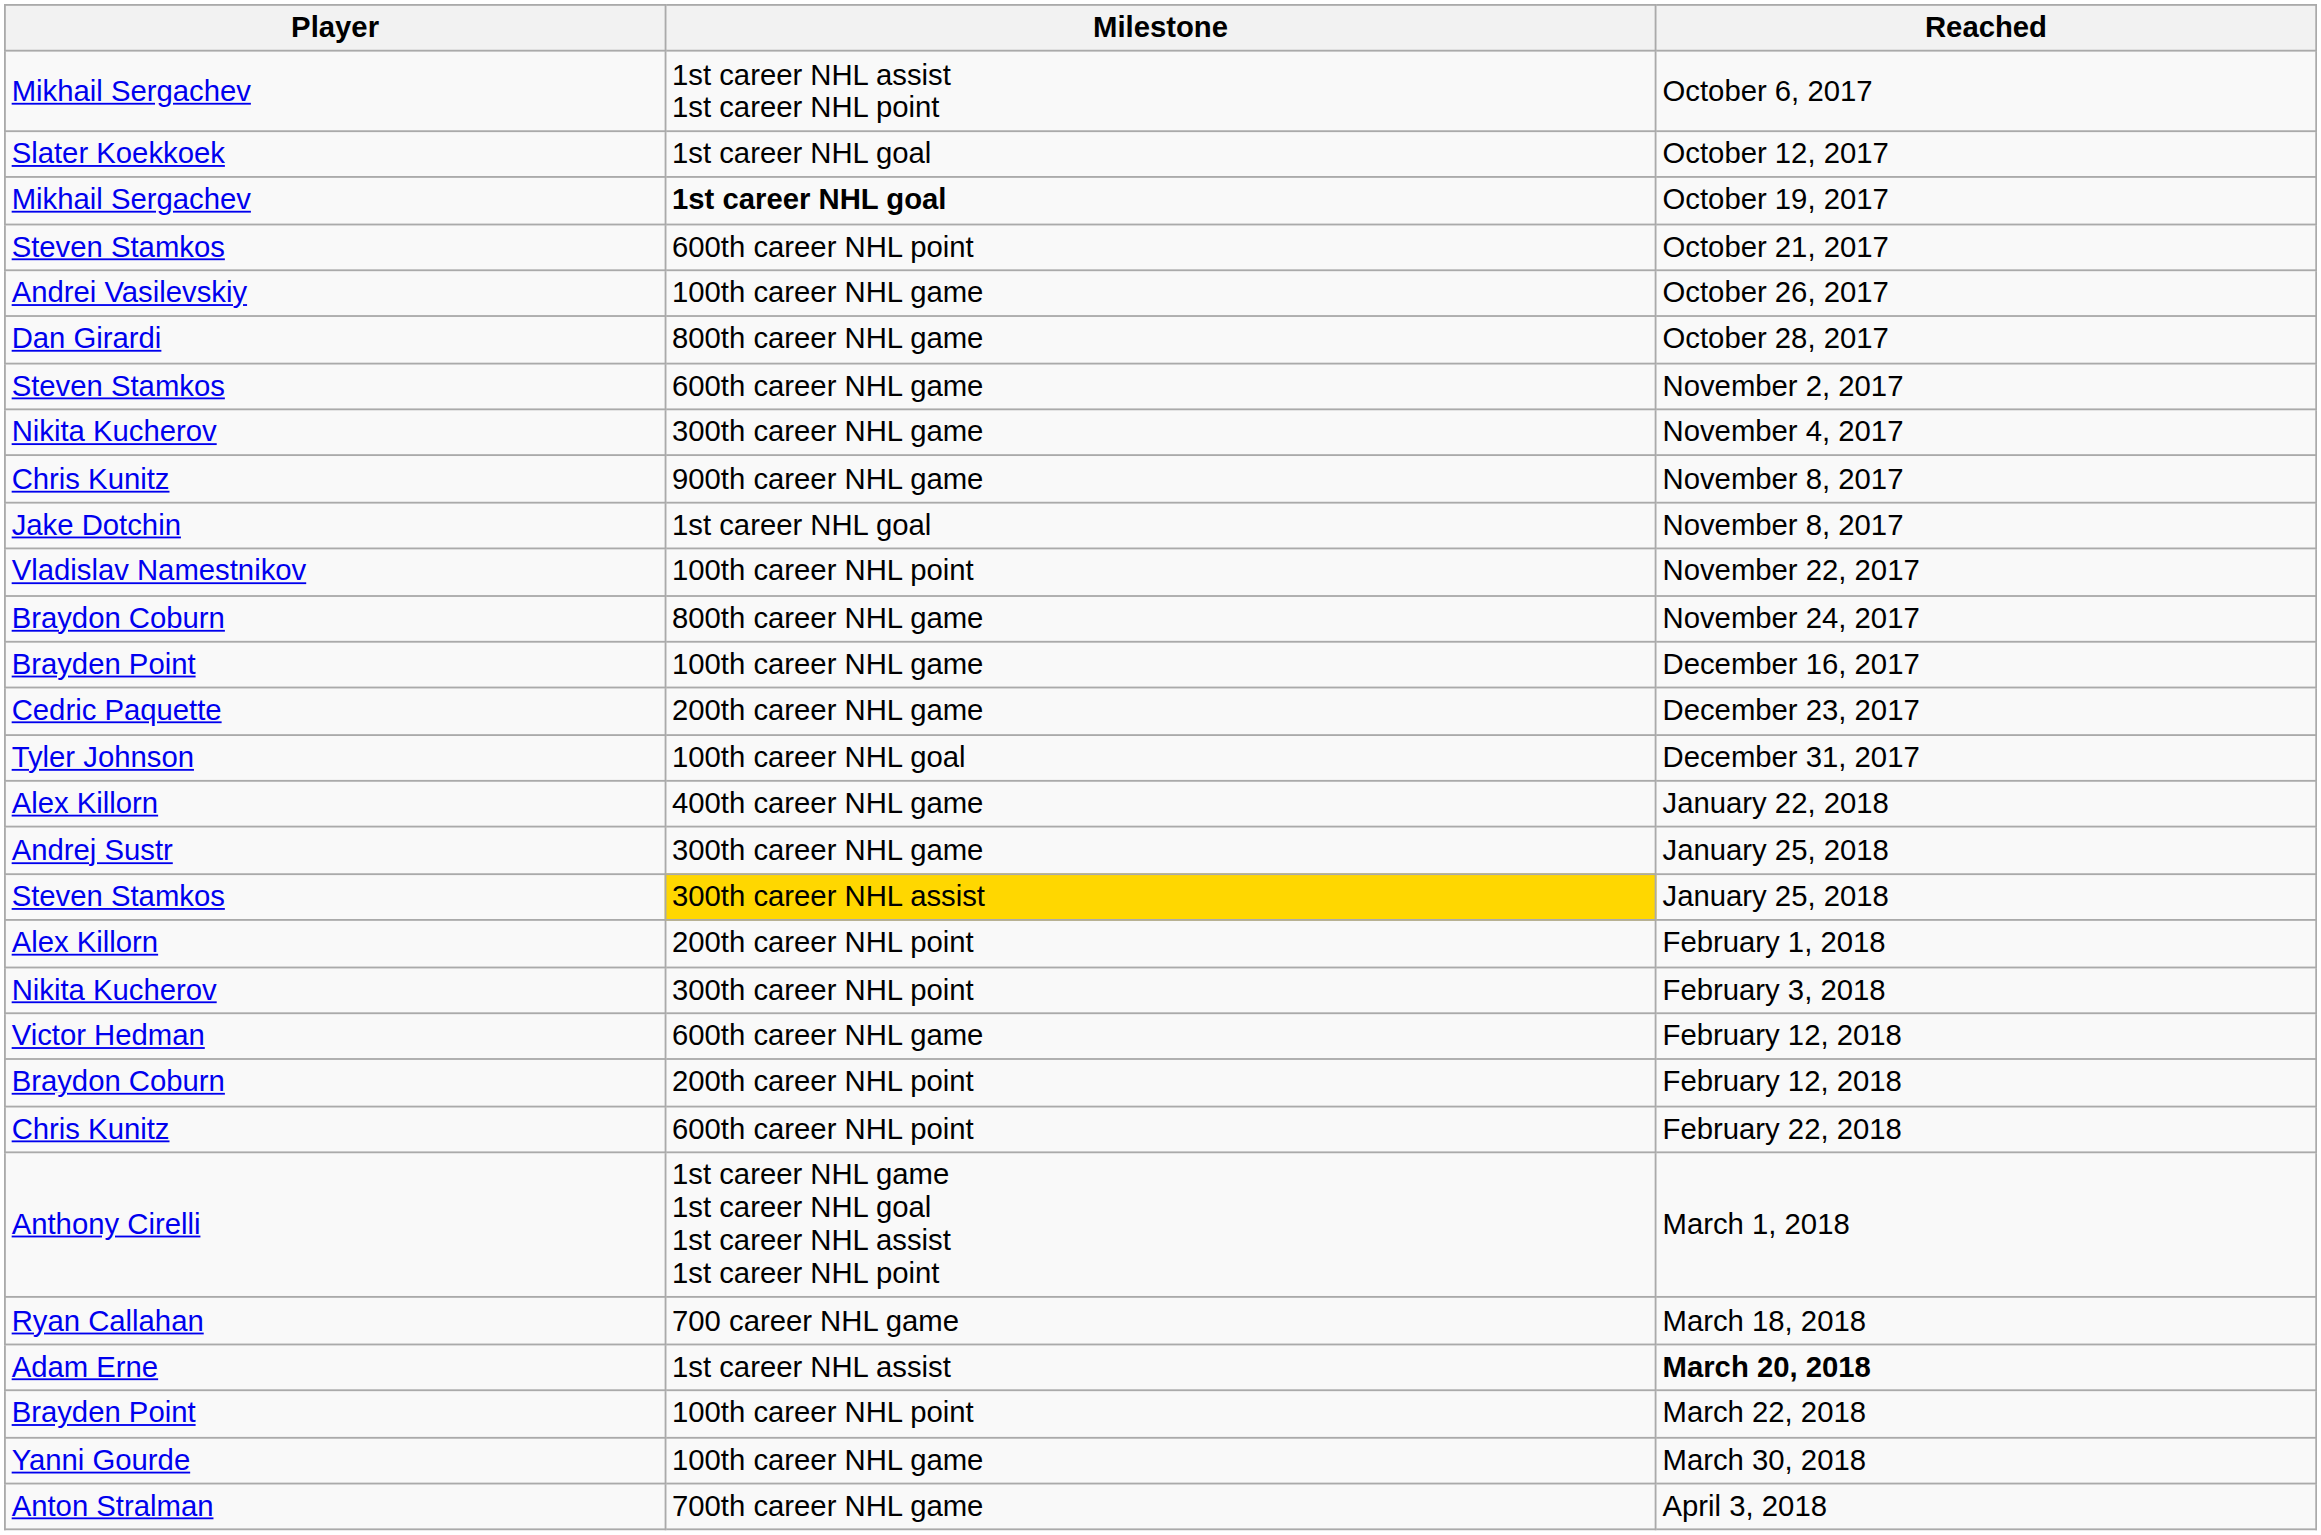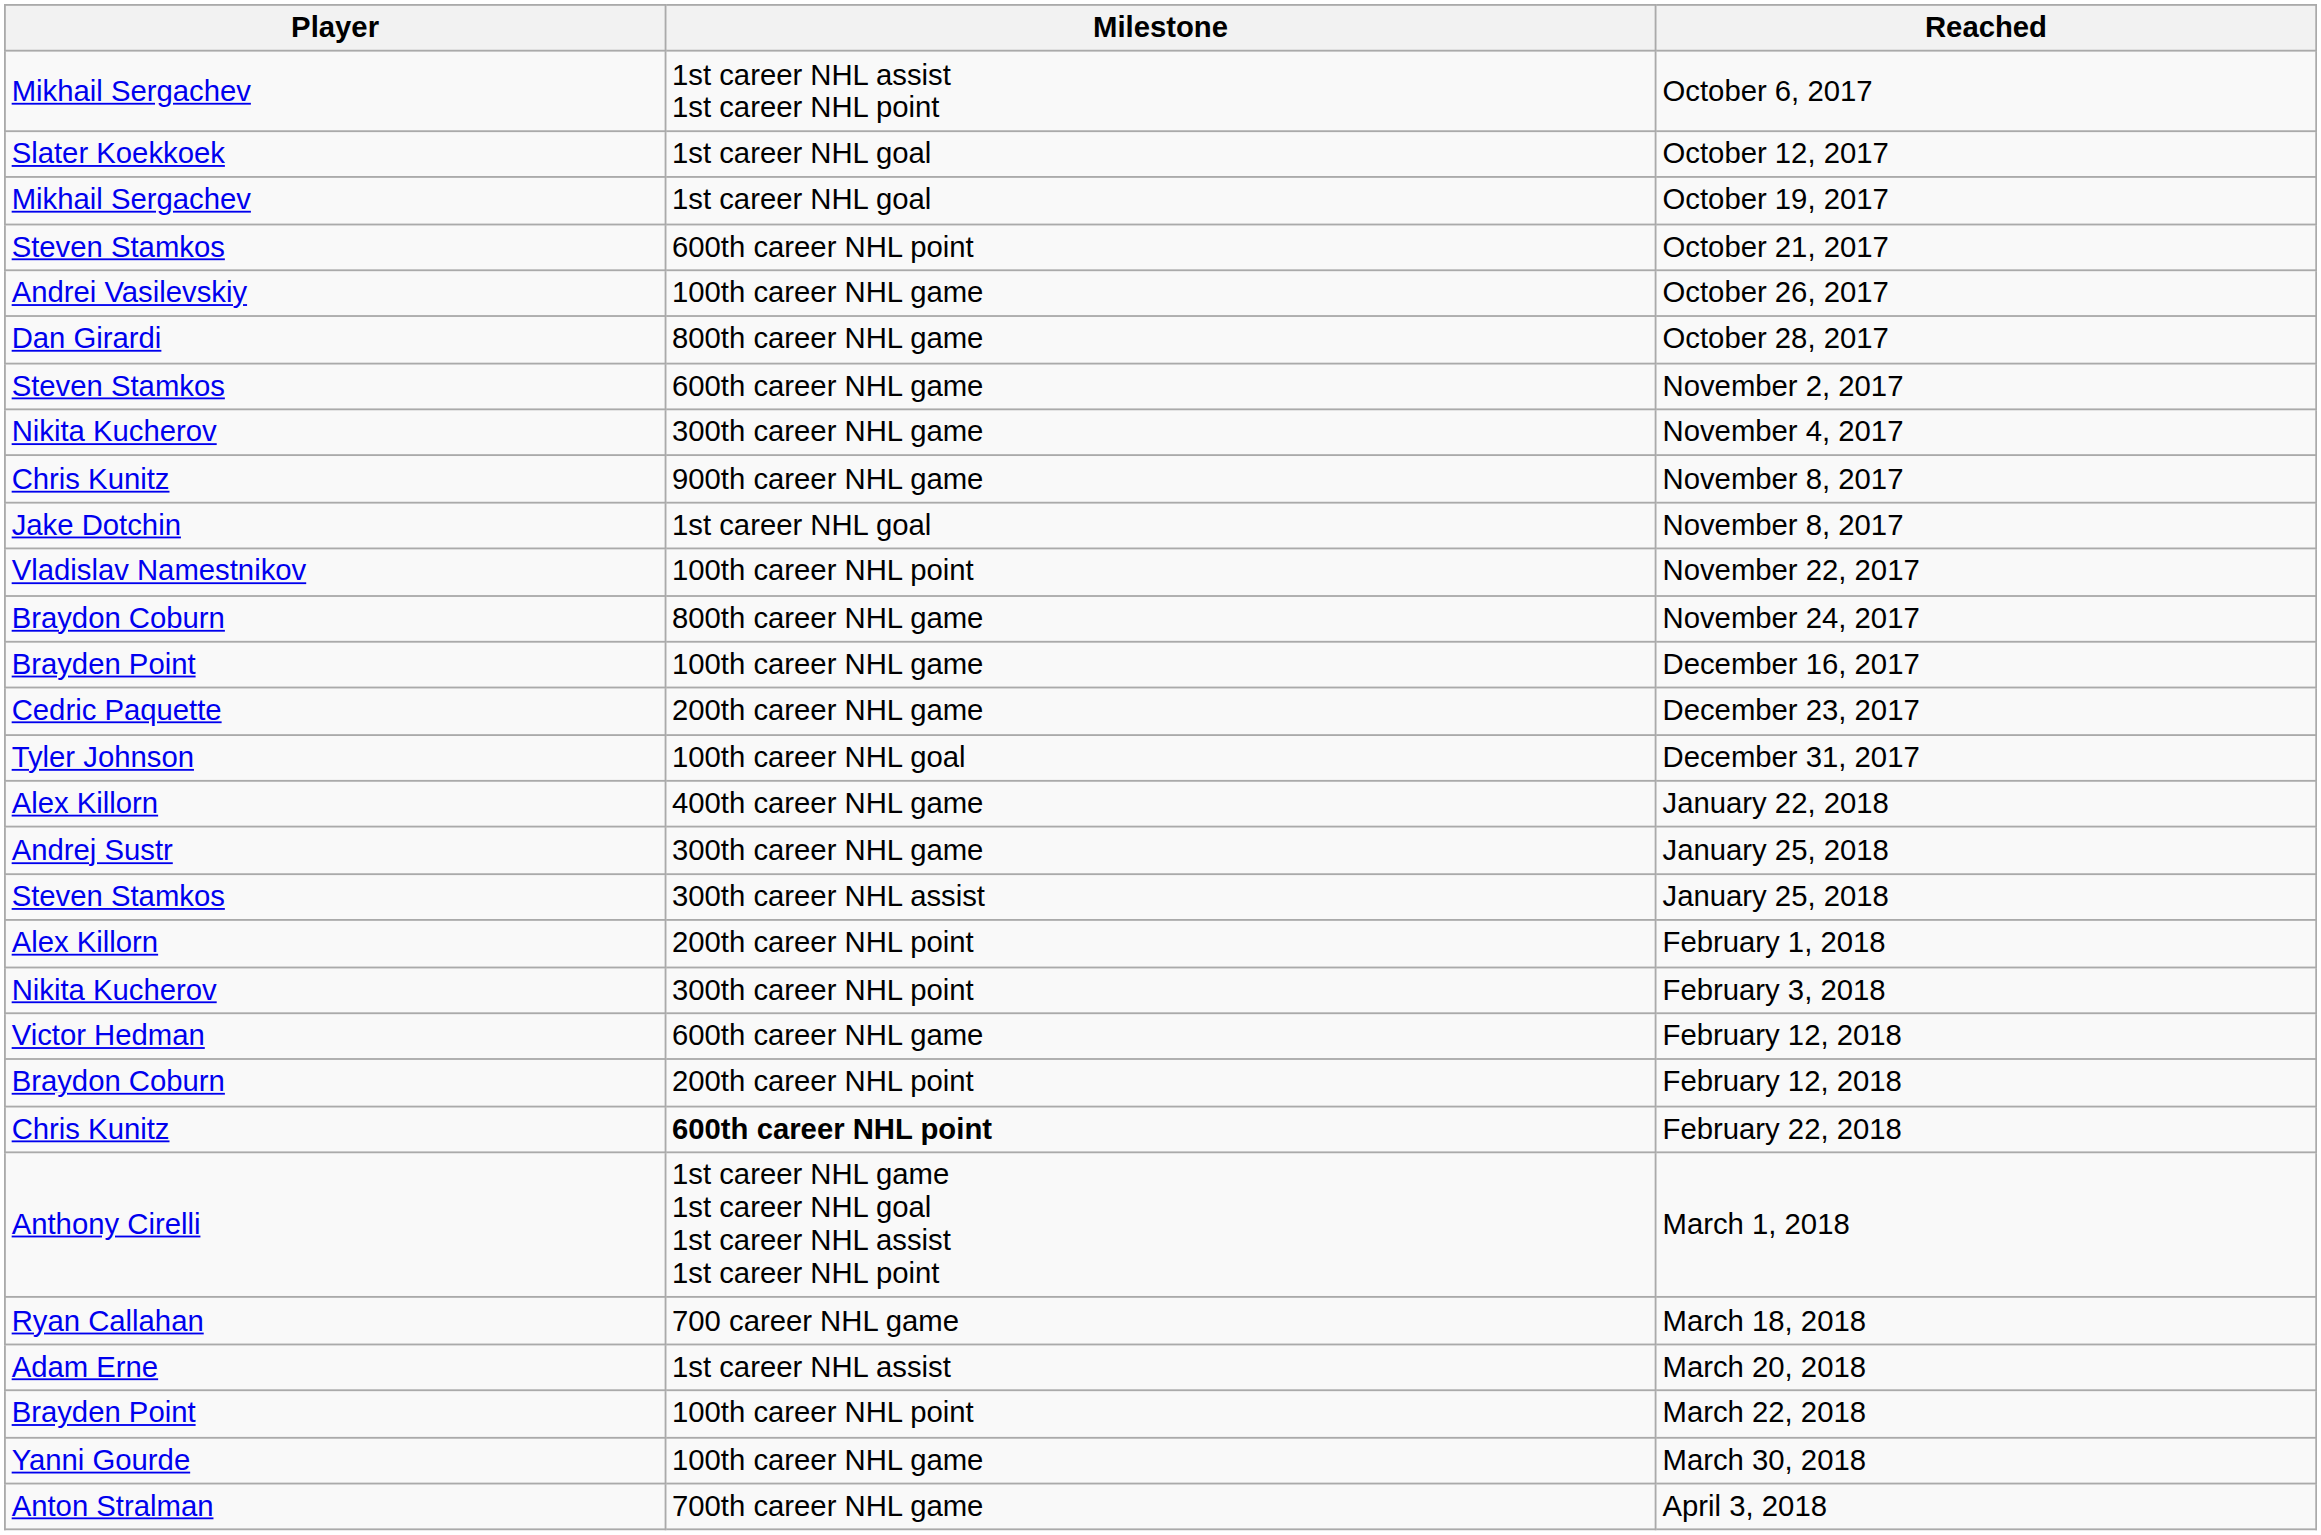(809, 199) bold -> (802, 199) normal
(829, 896) gold background -> (829, 896) no background
(823, 1128) normal -> (832, 1128) bold
(1767, 1366) bold -> (1764, 1366) normal
